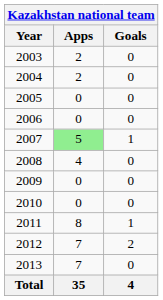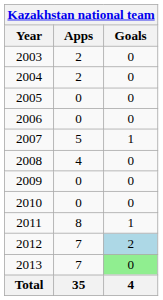(79, 139) lightgreen background -> (79, 139) no background
(131, 243) no background -> (131, 243) lightblue background
(131, 264) no background -> (131, 264) lightgreen background
